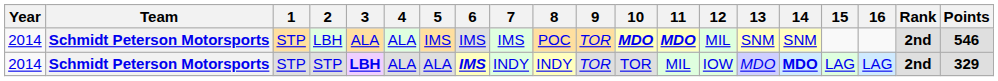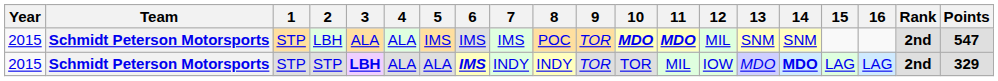(25, 40) 2014 -> (25, 40) 2015
(967, 40) 546 -> (967, 40) 547
(25, 64) 2014 -> (25, 64) 2015
